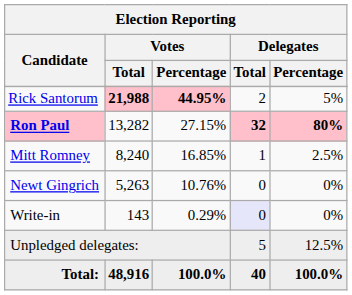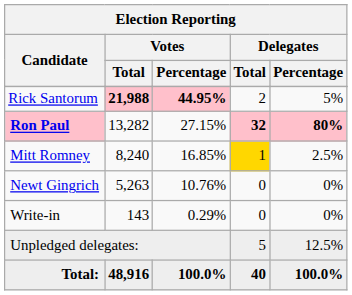(262, 156) no background -> (262, 156) gold background
(262, 215) lavender background -> (262, 215) no background
